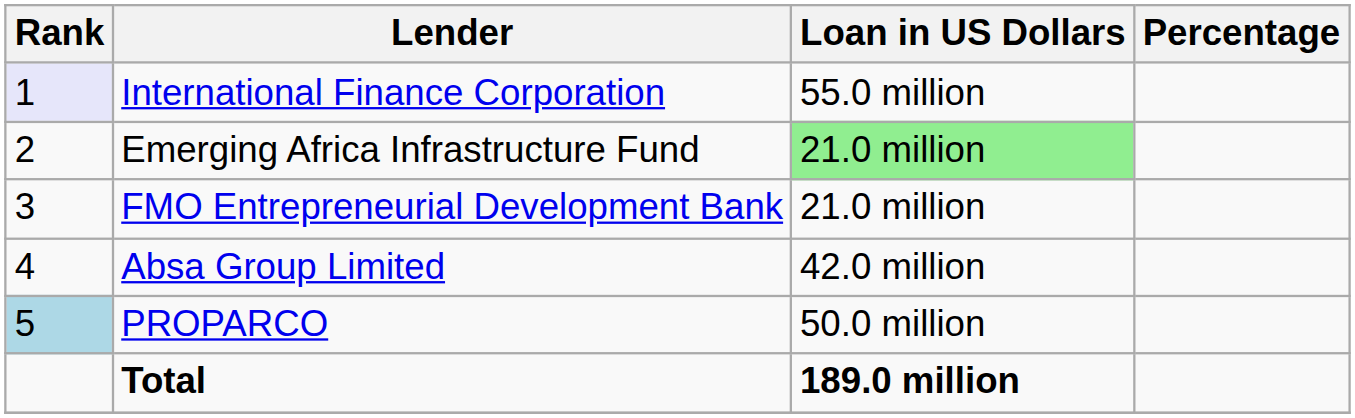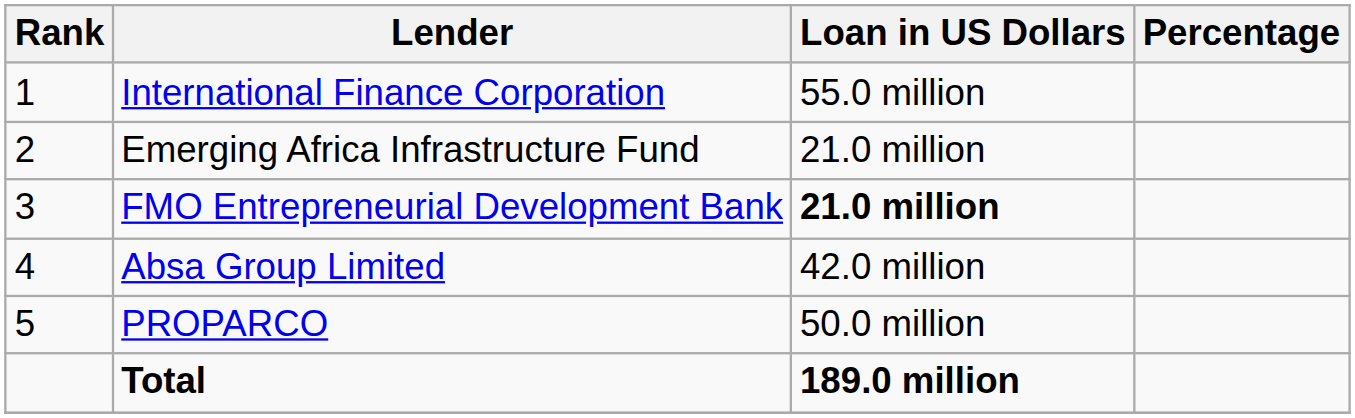(25, 91) lavender background -> (25, 91) no background
(893, 149) lightgreen background -> (893, 149) no background
(893, 207) normal -> (900, 207) bold
(25, 324) lightblue background -> (25, 324) no background
